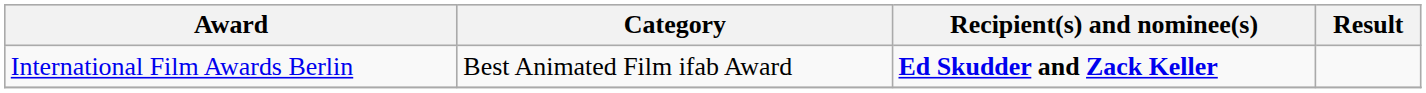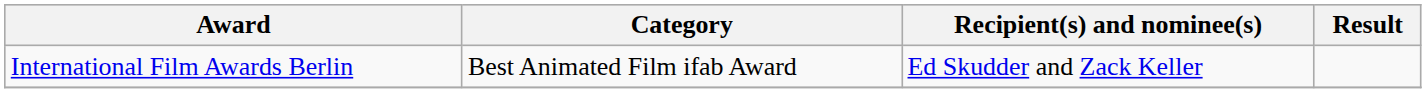(1058, 66) bold -> (1055, 66) normal
